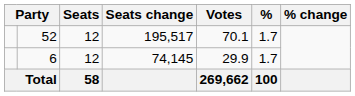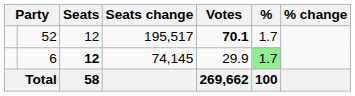(235, 36) normal -> (235, 36) bold
(92, 58) normal -> (92, 58) bold
(268, 58) no background -> (268, 58) lightgreen background
